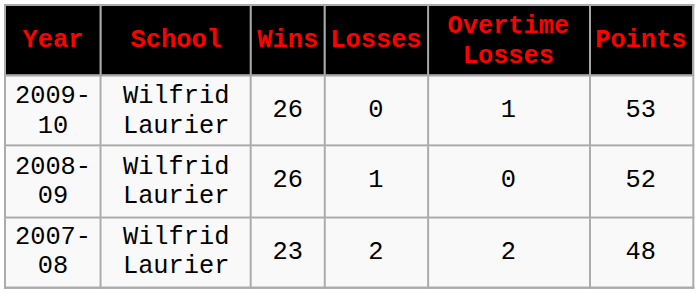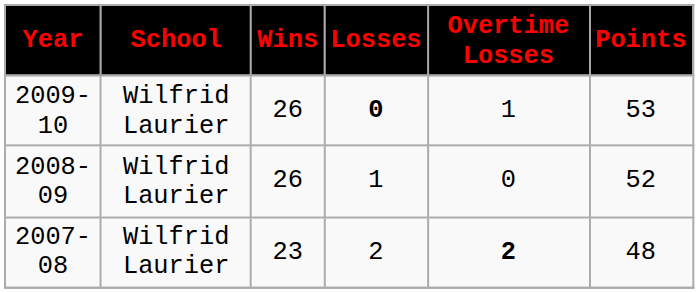(376, 111) normal -> (376, 111) bold
(508, 252) normal -> (508, 252) bold
